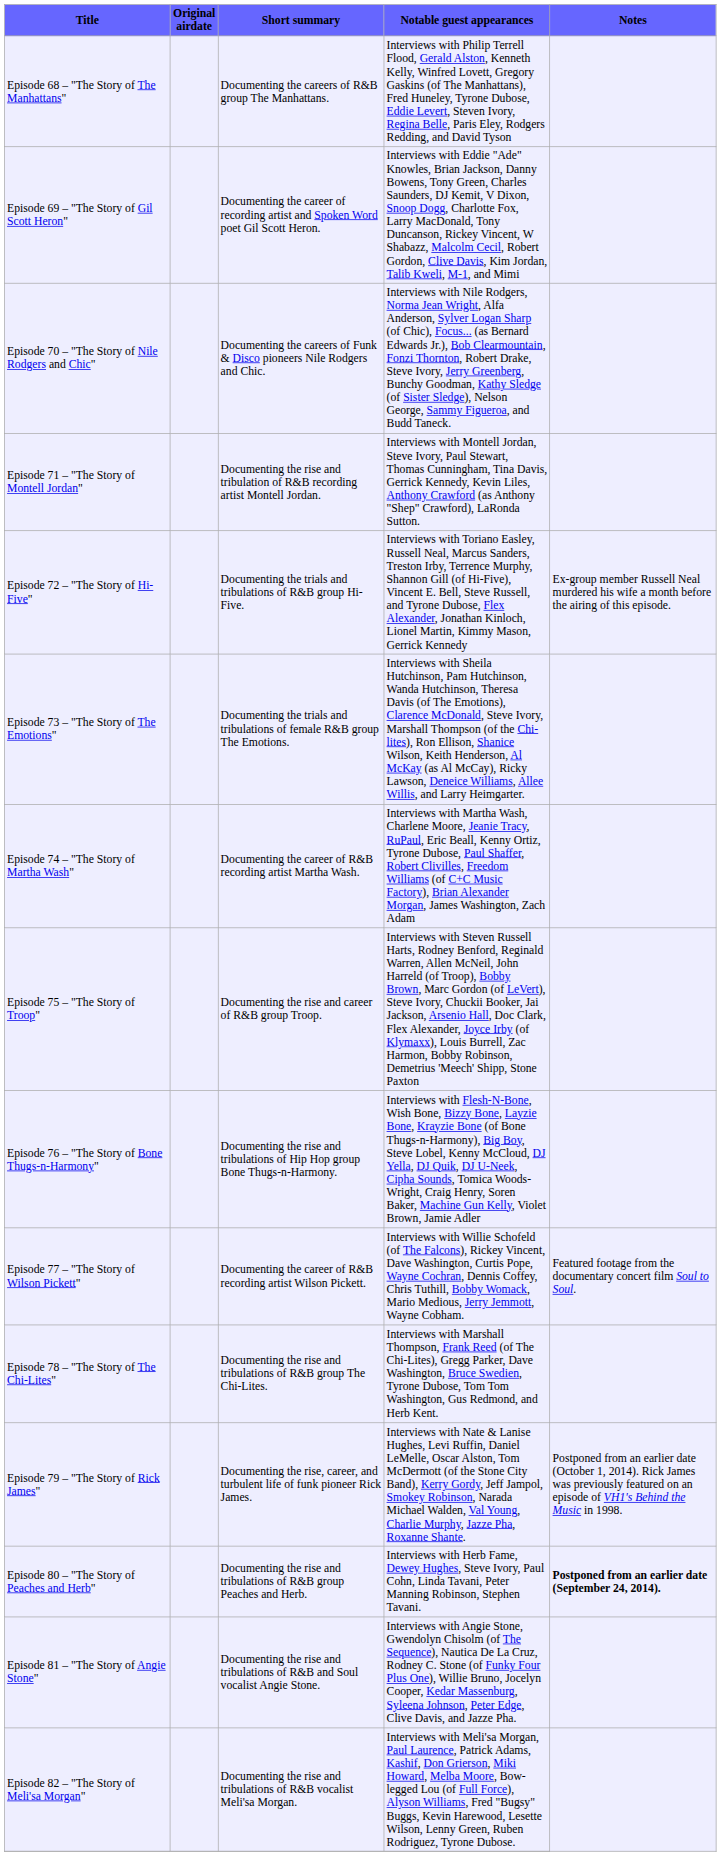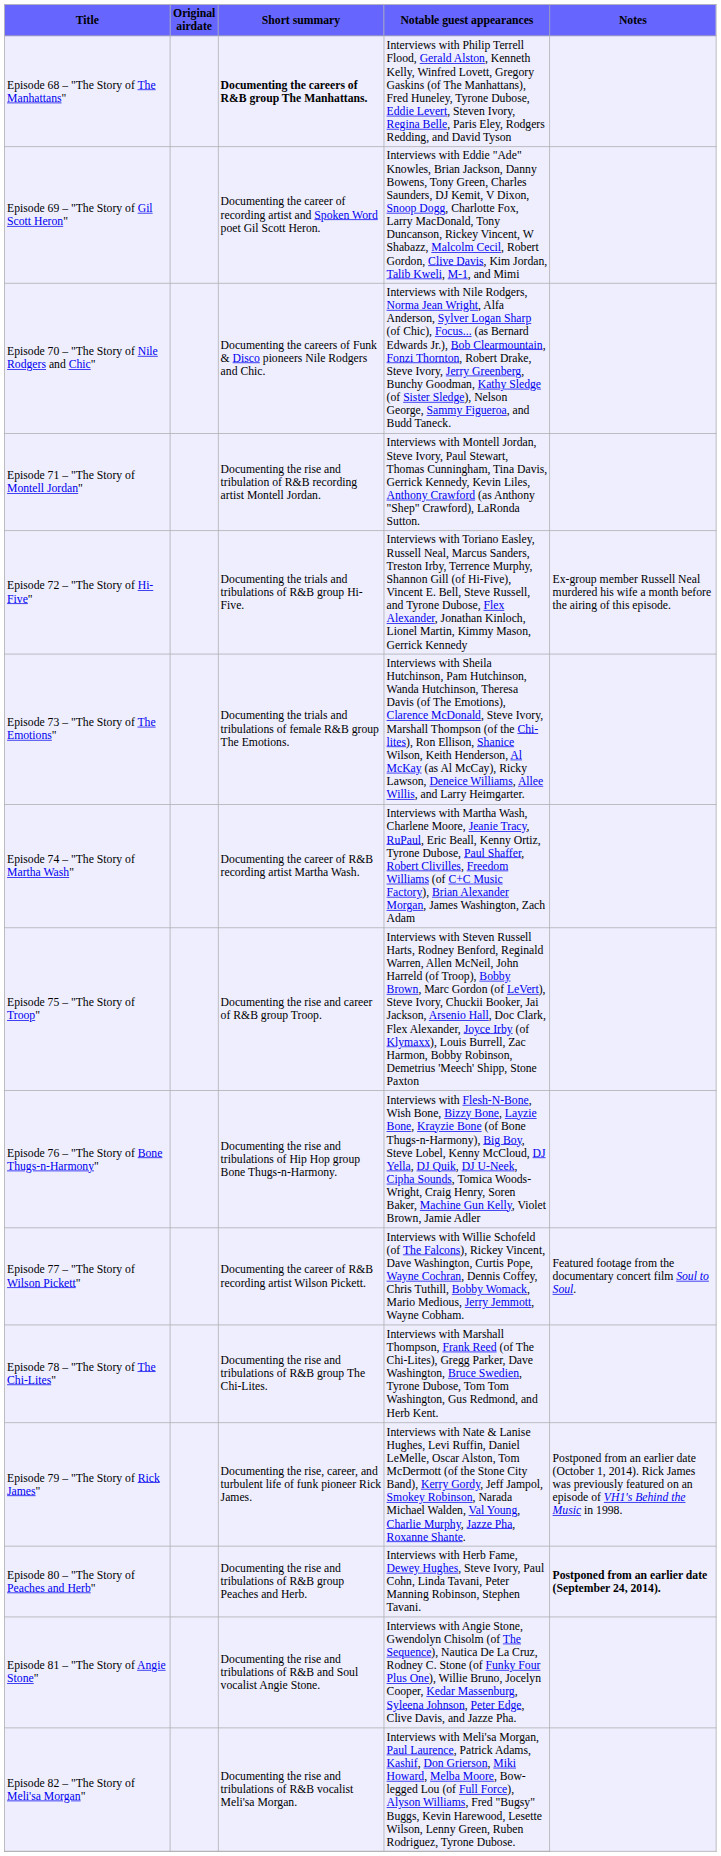(299, 91) normal -> (294, 91) bold
